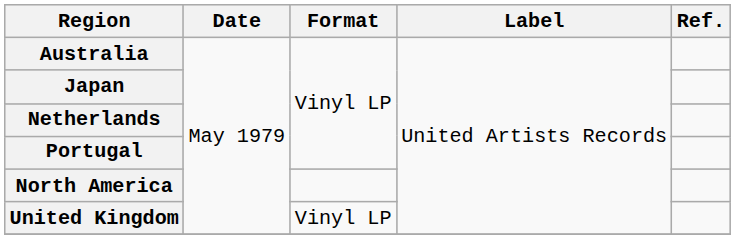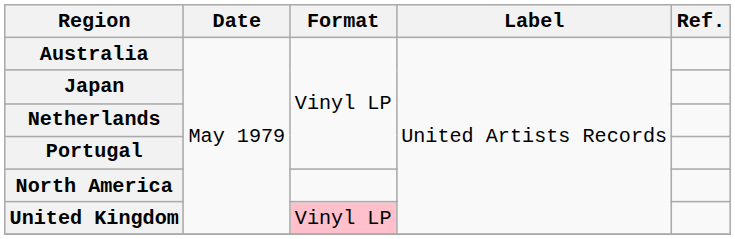(343, 218) no background -> (343, 218) pink background
